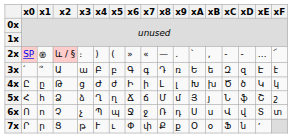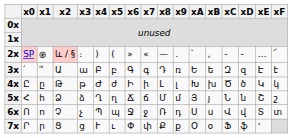(82, 84) ց -> (83, 84) թ
(244, 98) ֆ -> (243, 98) ն
(83, 126) թ -> (82, 126) ց
(243, 126) ն -> (244, 126) ֆ
